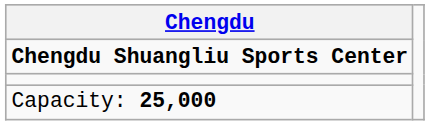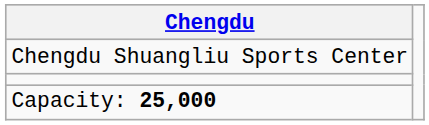(210, 57) bold -> (210, 57) normal
